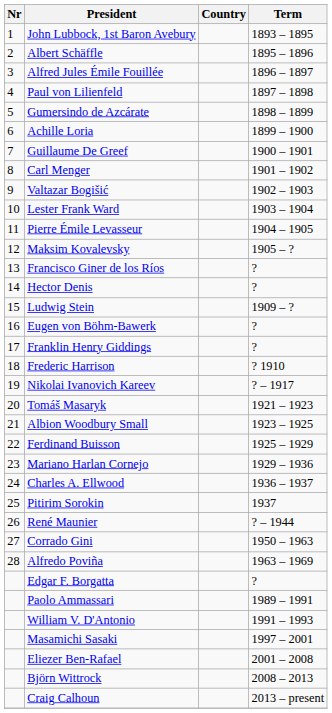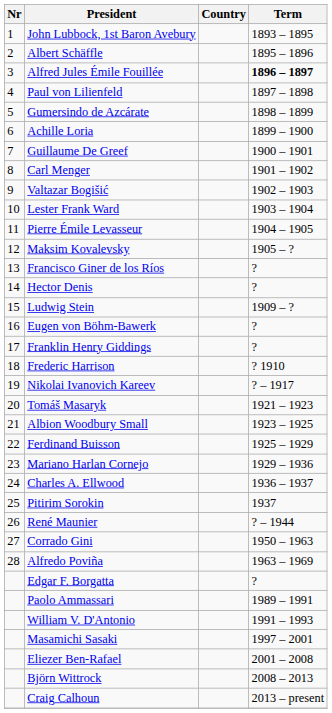(282, 72) normal -> (282, 72) bold
